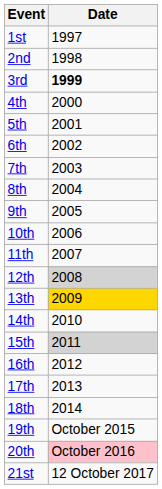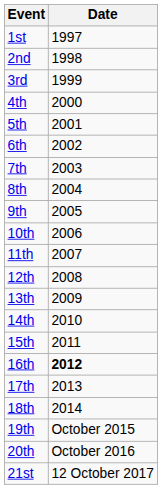(67, 80) bold -> (67, 80) normal
(67, 277) lightgrey background -> (67, 277) no background
(67, 299) gold background -> (67, 299) no background
(66, 342) lightgrey background -> (66, 342) no background
(67, 364) normal -> (67, 364) bold
(93, 451) pink background -> (93, 451) no background
